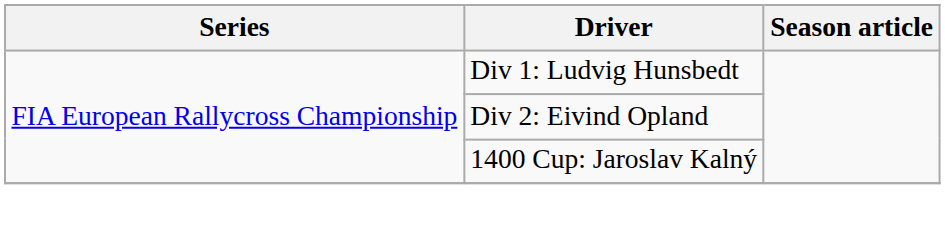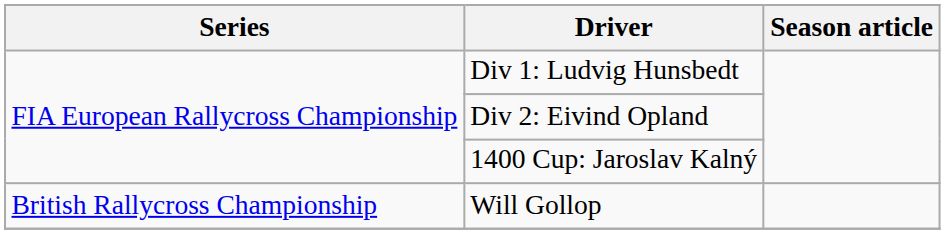+ row: (536, 205)
